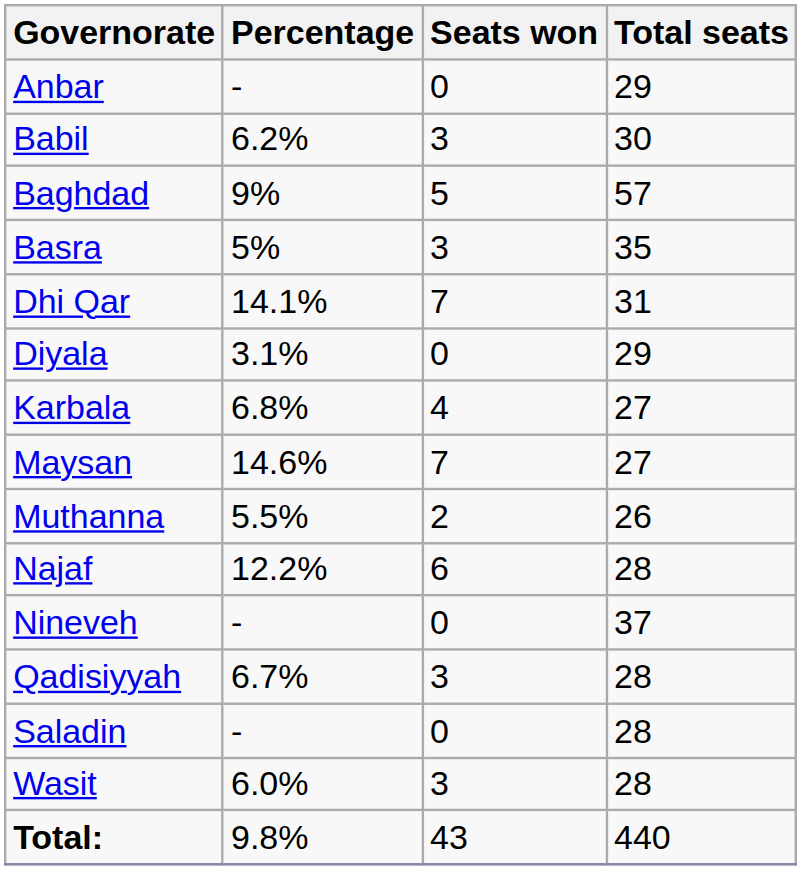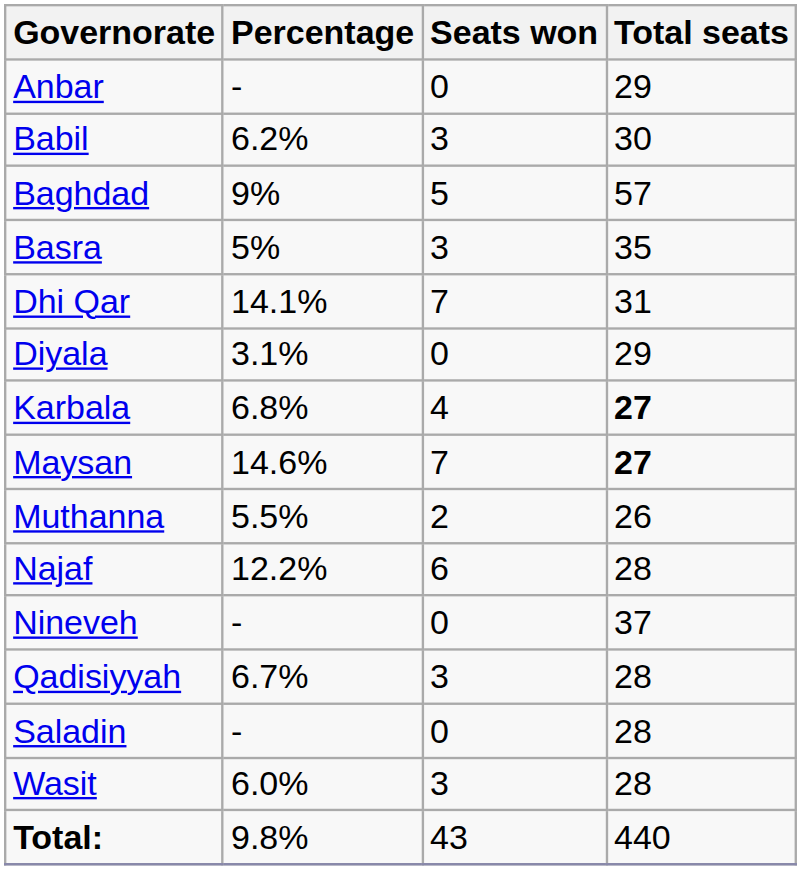(633, 408) normal -> (633, 408) bold
(633, 462) normal -> (633, 462) bold
